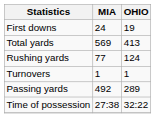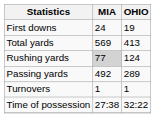(100, 58) no background -> (100, 58) lightgrey background
rows swapped: (37, 89) <-> (28, 74)
